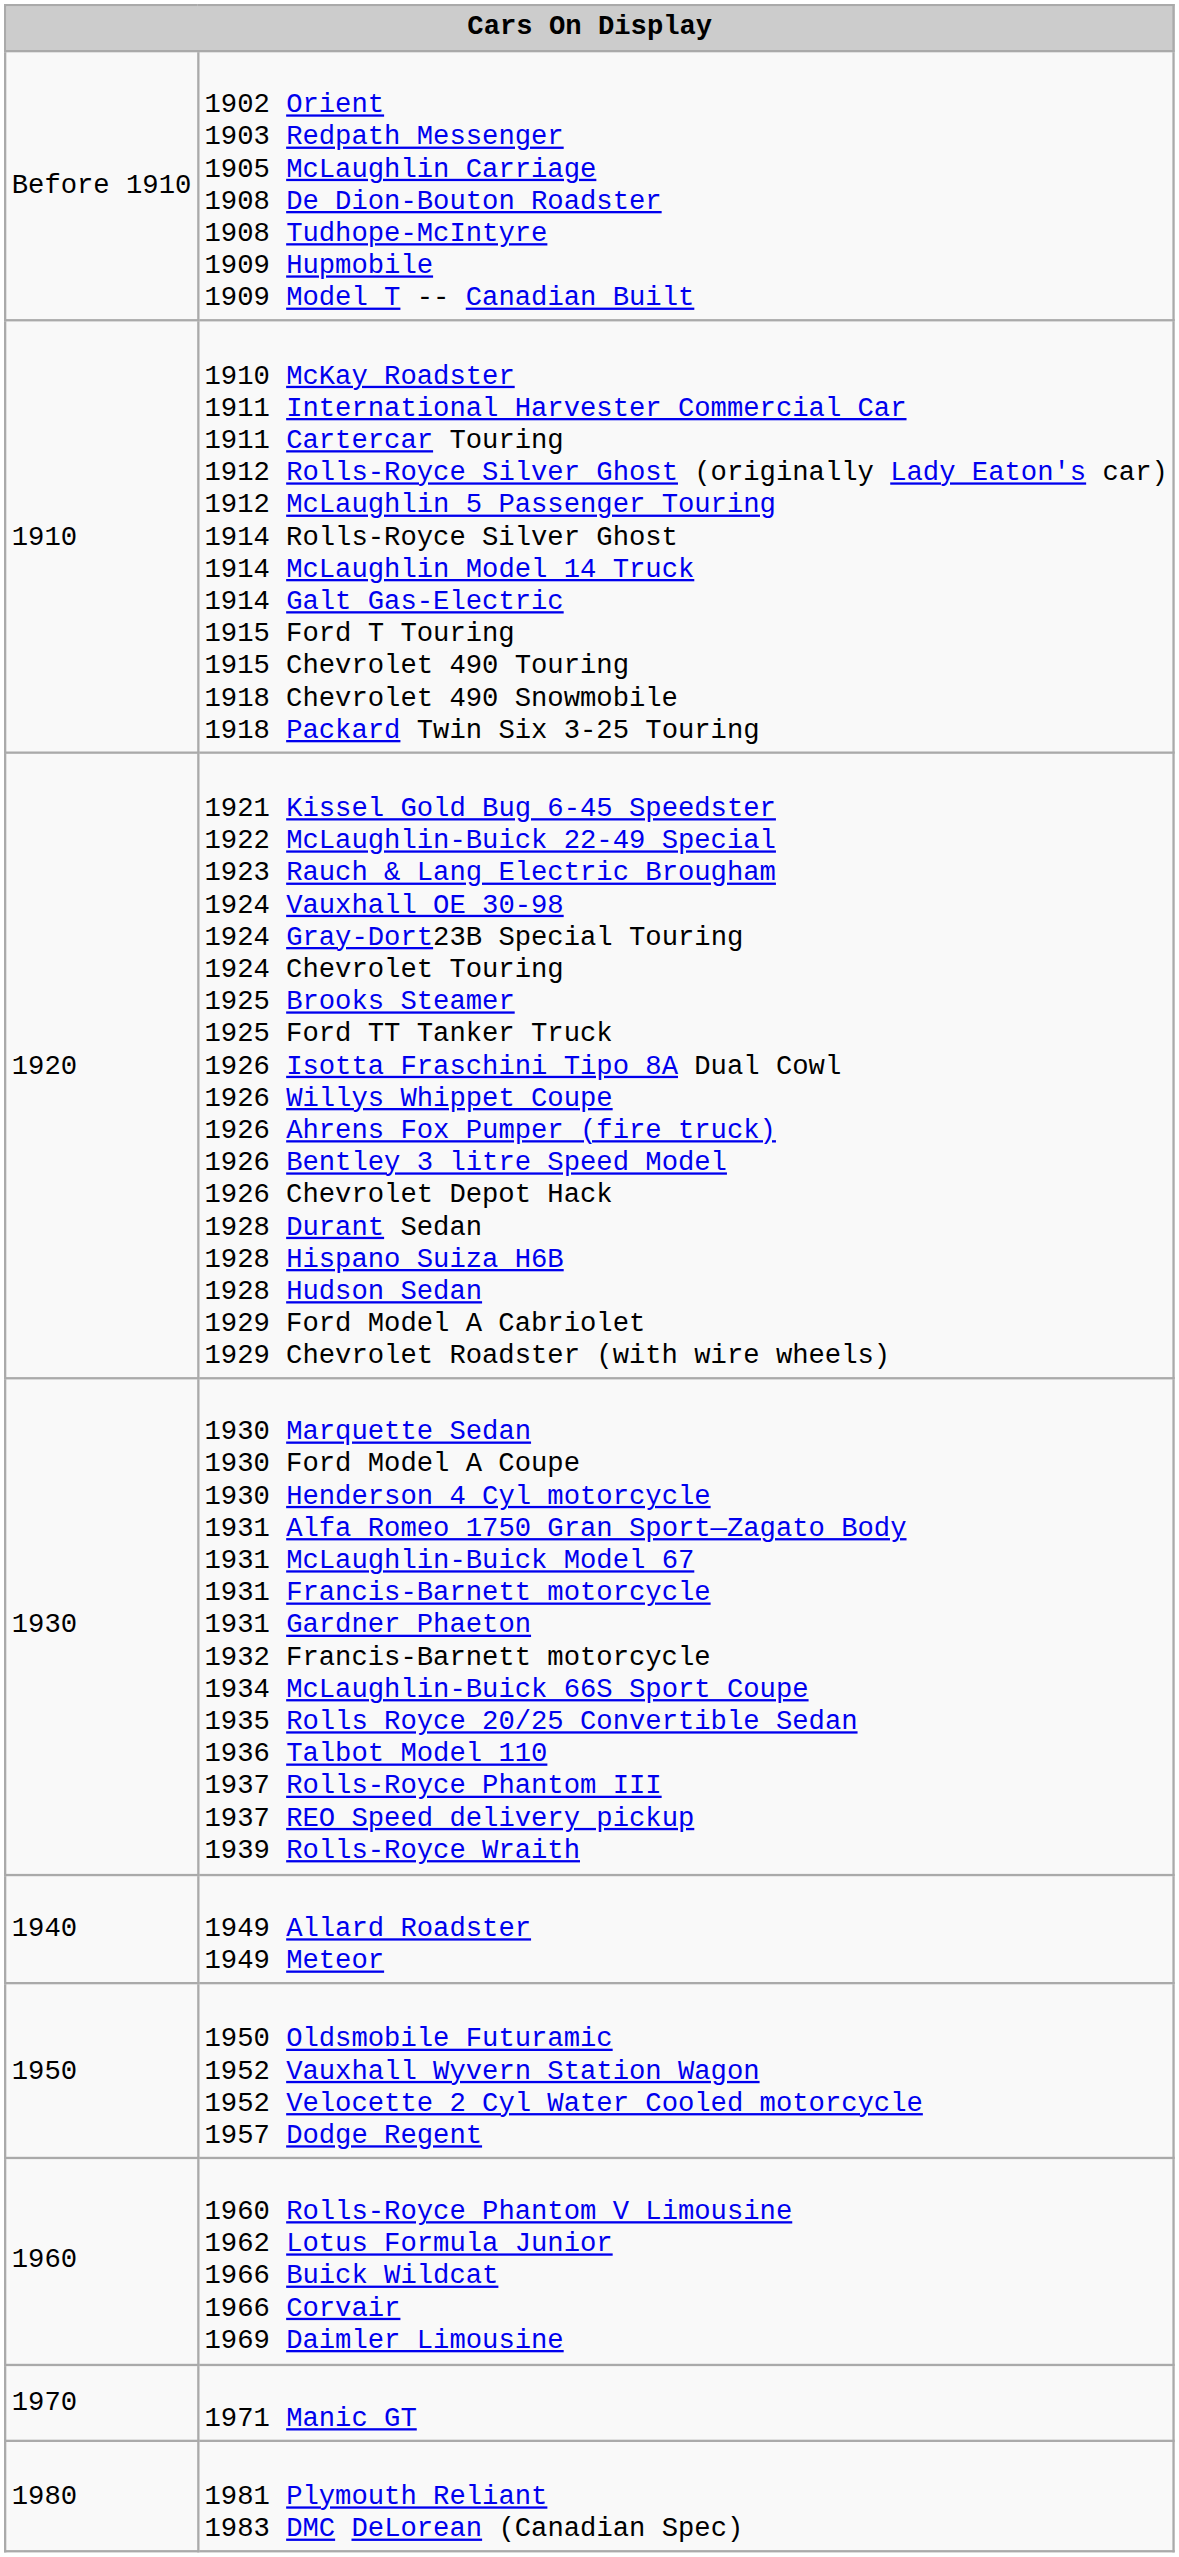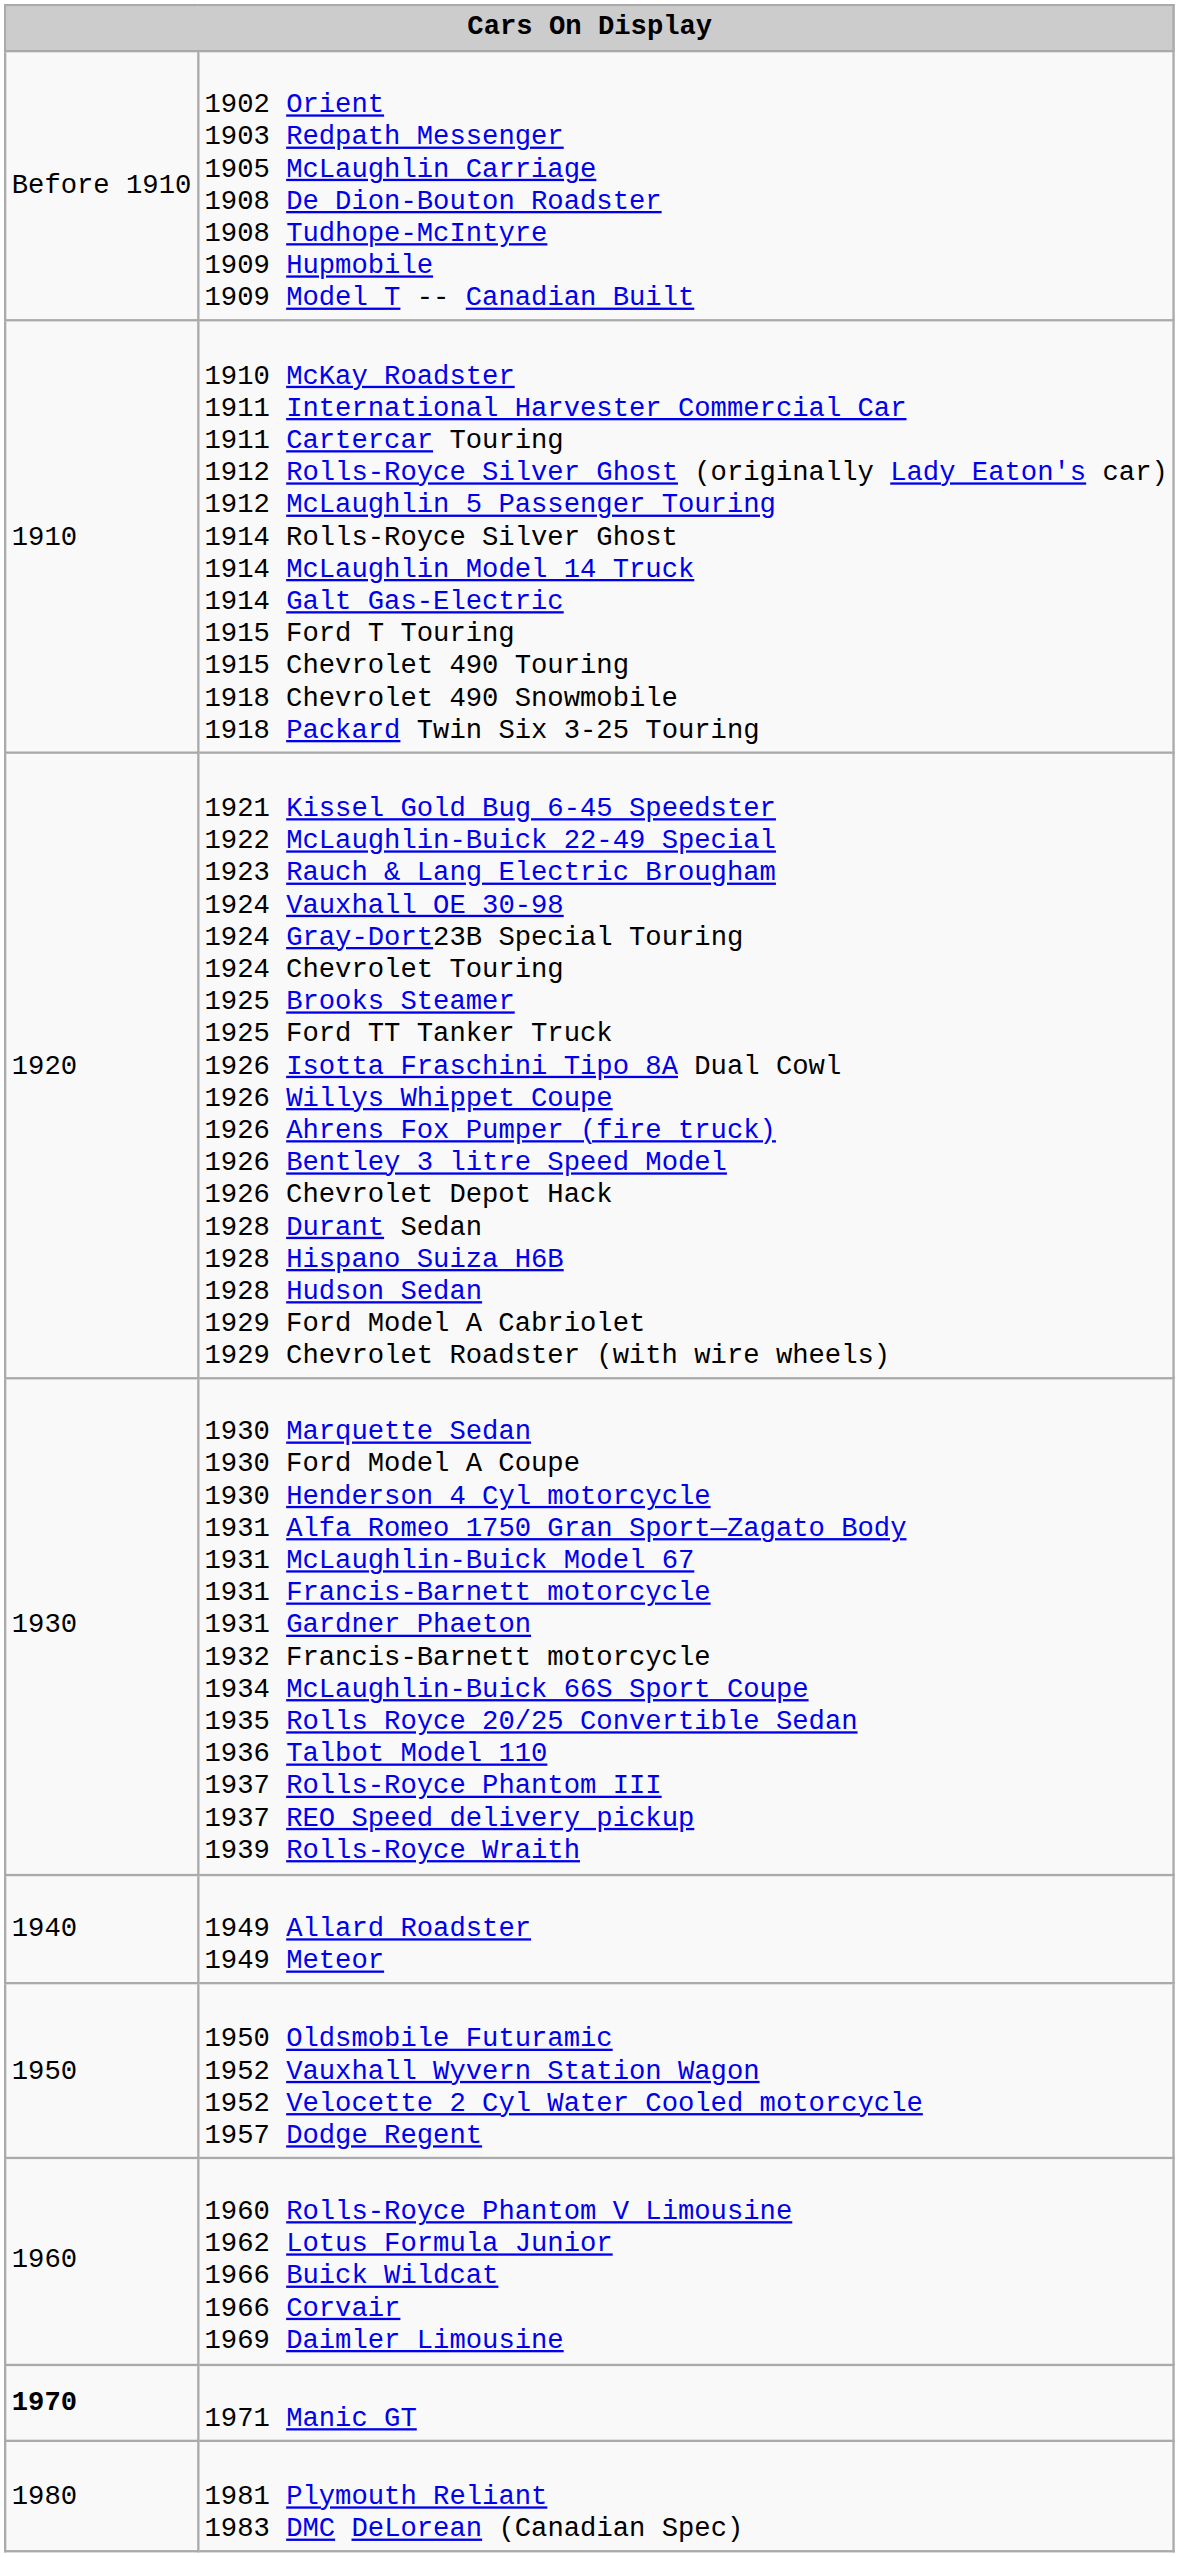(44, 2403) normal -> (44, 2403) bold
